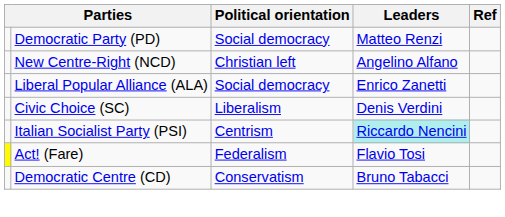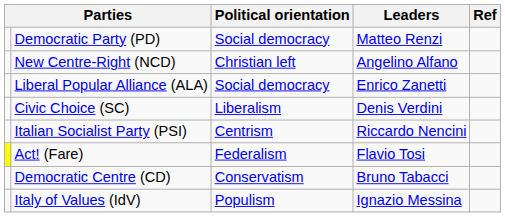(412, 131) paleturquoise background -> (412, 131) no background
+ row: (78, 200)
